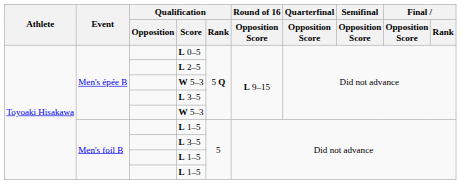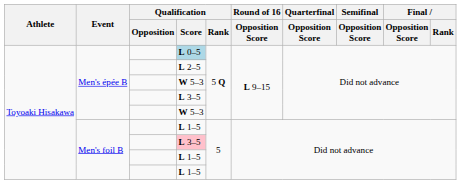(190, 53) no background -> (190, 53) lightblue background
(190, 142) no background -> (190, 142) pink background
